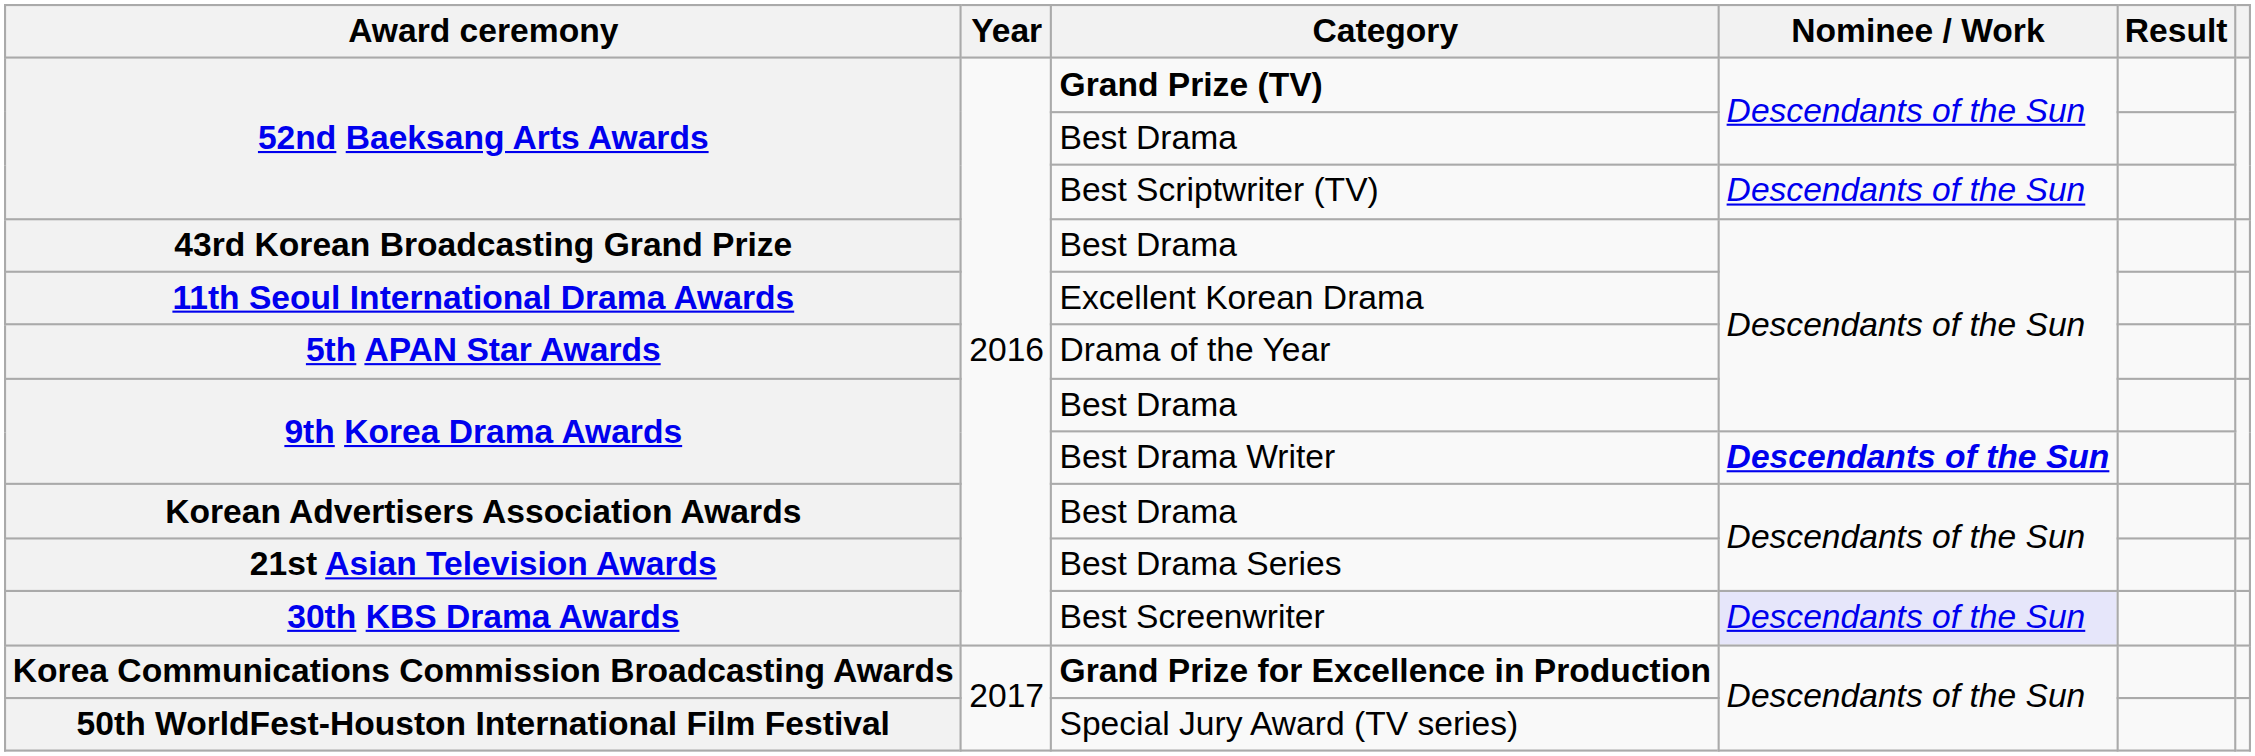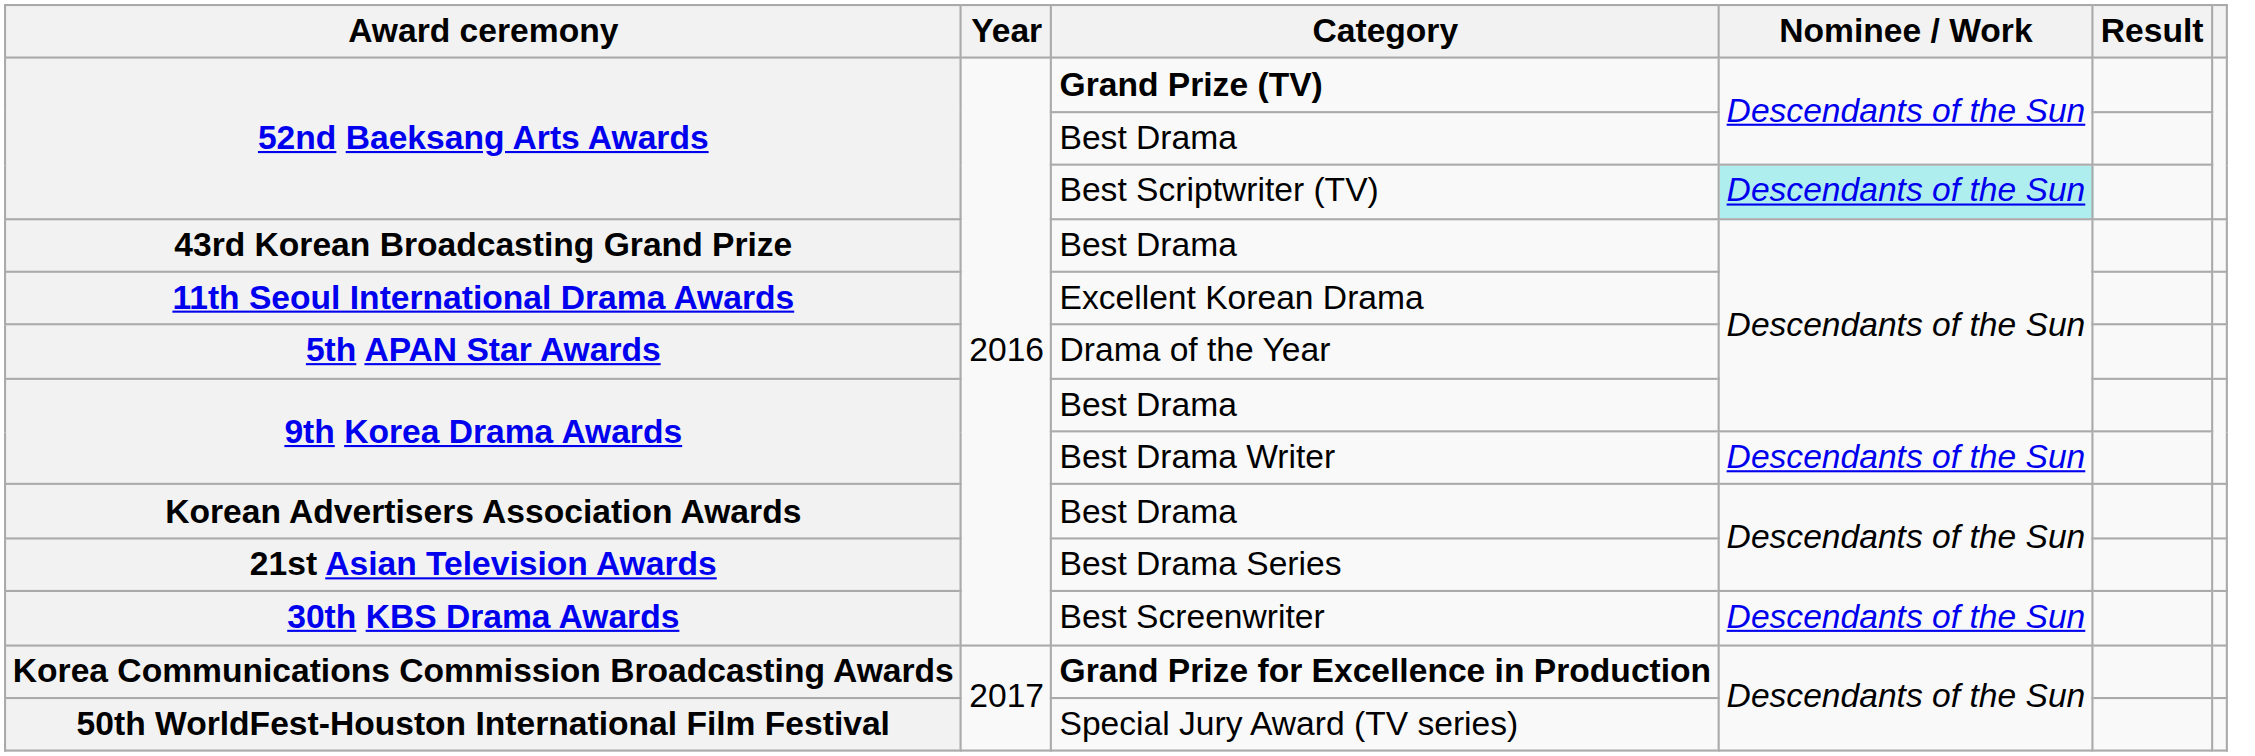(1906, 191) no background -> (1906, 191) paleturquoise background
(1918, 457) bold -> (1906, 457) normal
(1906, 617) lavender background -> (1906, 617) no background
